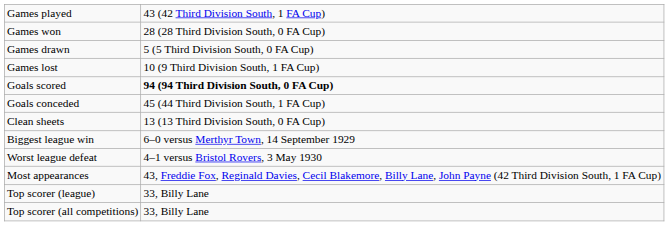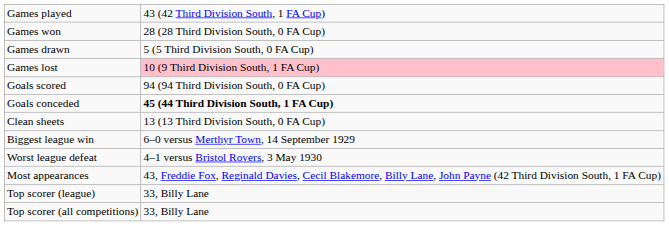(231, 67) no background -> (231, 67) pink background
(238, 85) bold -> (234, 85) normal
(234, 103) normal -> (238, 103) bold
